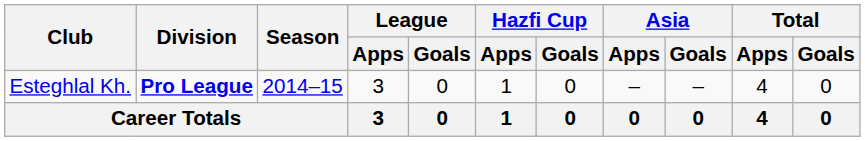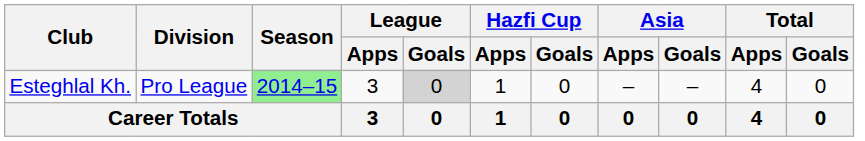(197, 86) bold -> (194, 86) normal
(303, 86) no background -> (297, 86) lightgreen background
(442, 86) no background -> (436, 86) lightgrey background
